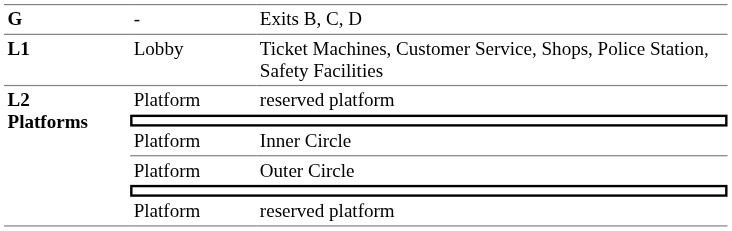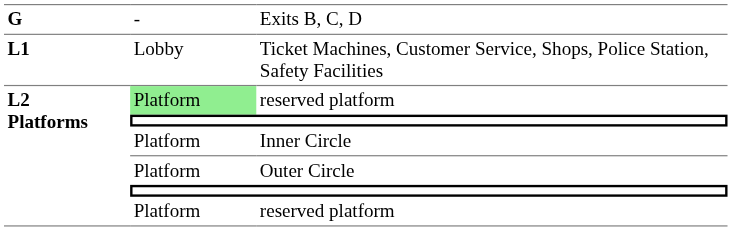(167, 100) no background -> (167, 100) lightgreen background
